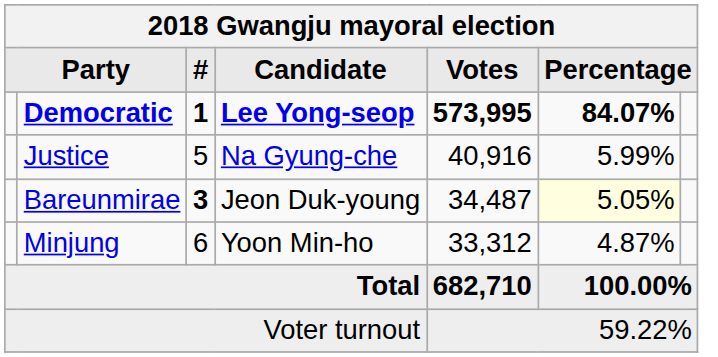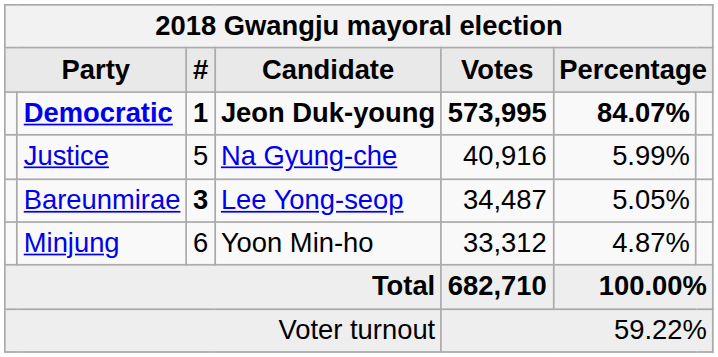(318, 112) Lee Yong-seop -> (328, 112) Jeon Duk-young
(320, 199) Jeon Duk-young -> (312, 199) Lee Yong-seop
(636, 199) lightyellow background -> (651, 199) no background
